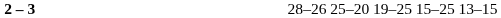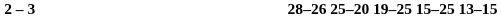(393, 8) normal -> (393, 8) bold
